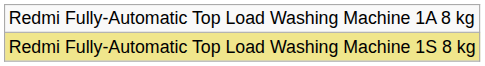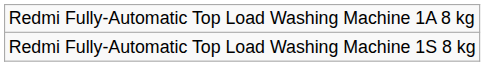(242, 46) khaki background -> (242, 46) no background
